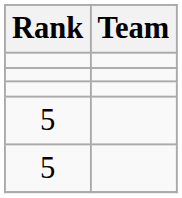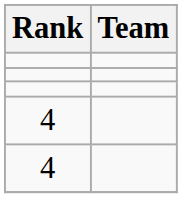(48, 119) 5 -> (48, 119) 4
(48, 167) 5 -> (48, 167) 4
